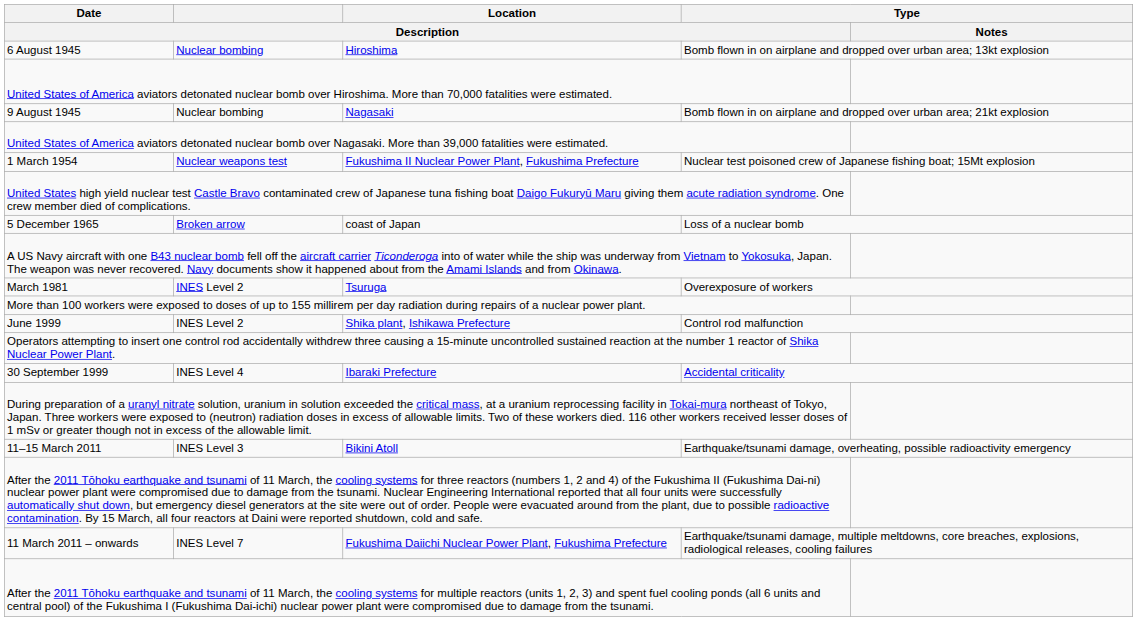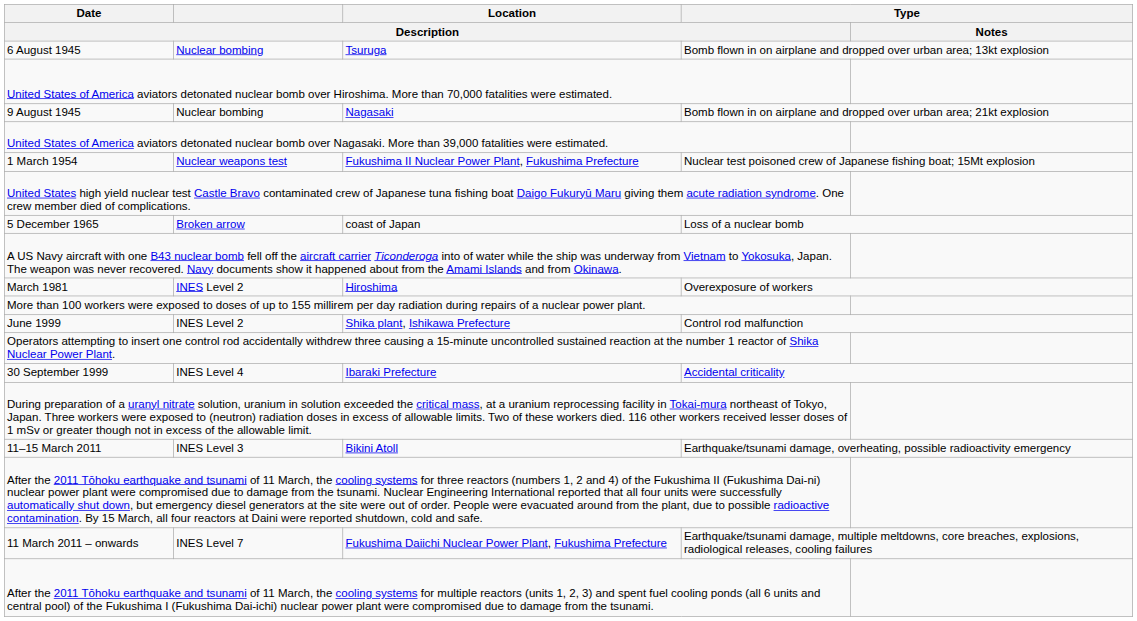(371, 50) Hiroshima -> (366, 50) Tsuruga
(366, 287) Tsuruga -> (371, 287) Hiroshima
